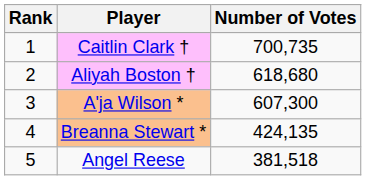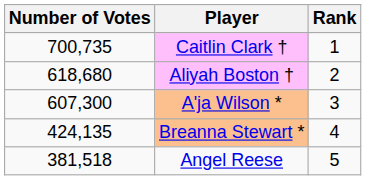columns swapped: (31, 18) <-> (285, 18)
